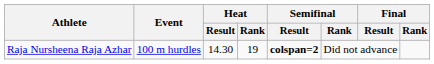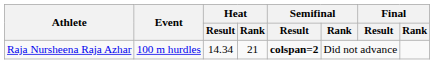(221, 50) 14.30 -> (221, 50) 14.34
(253, 50) 19 -> (253, 50) 21
